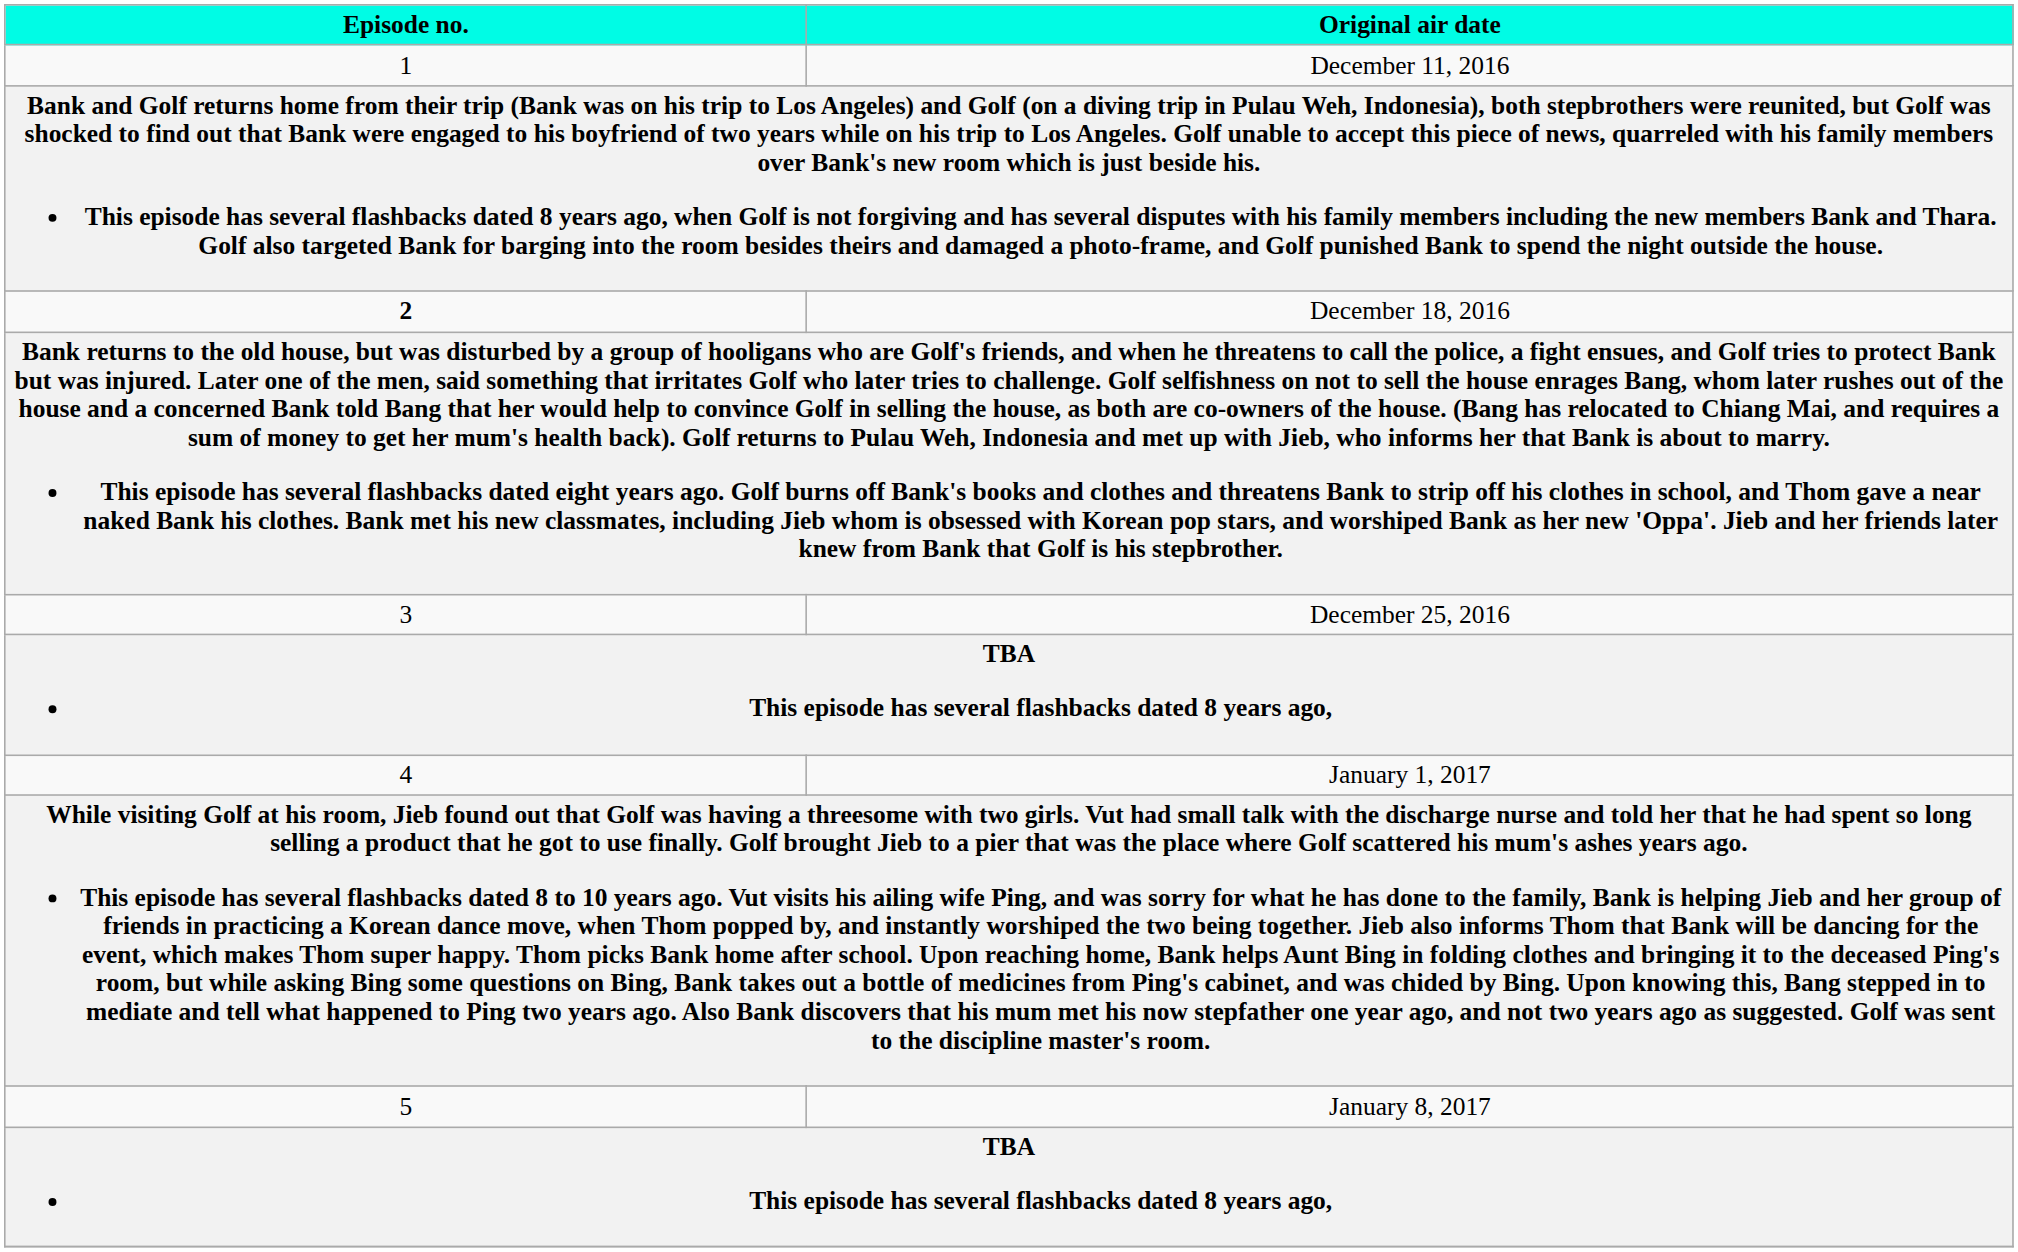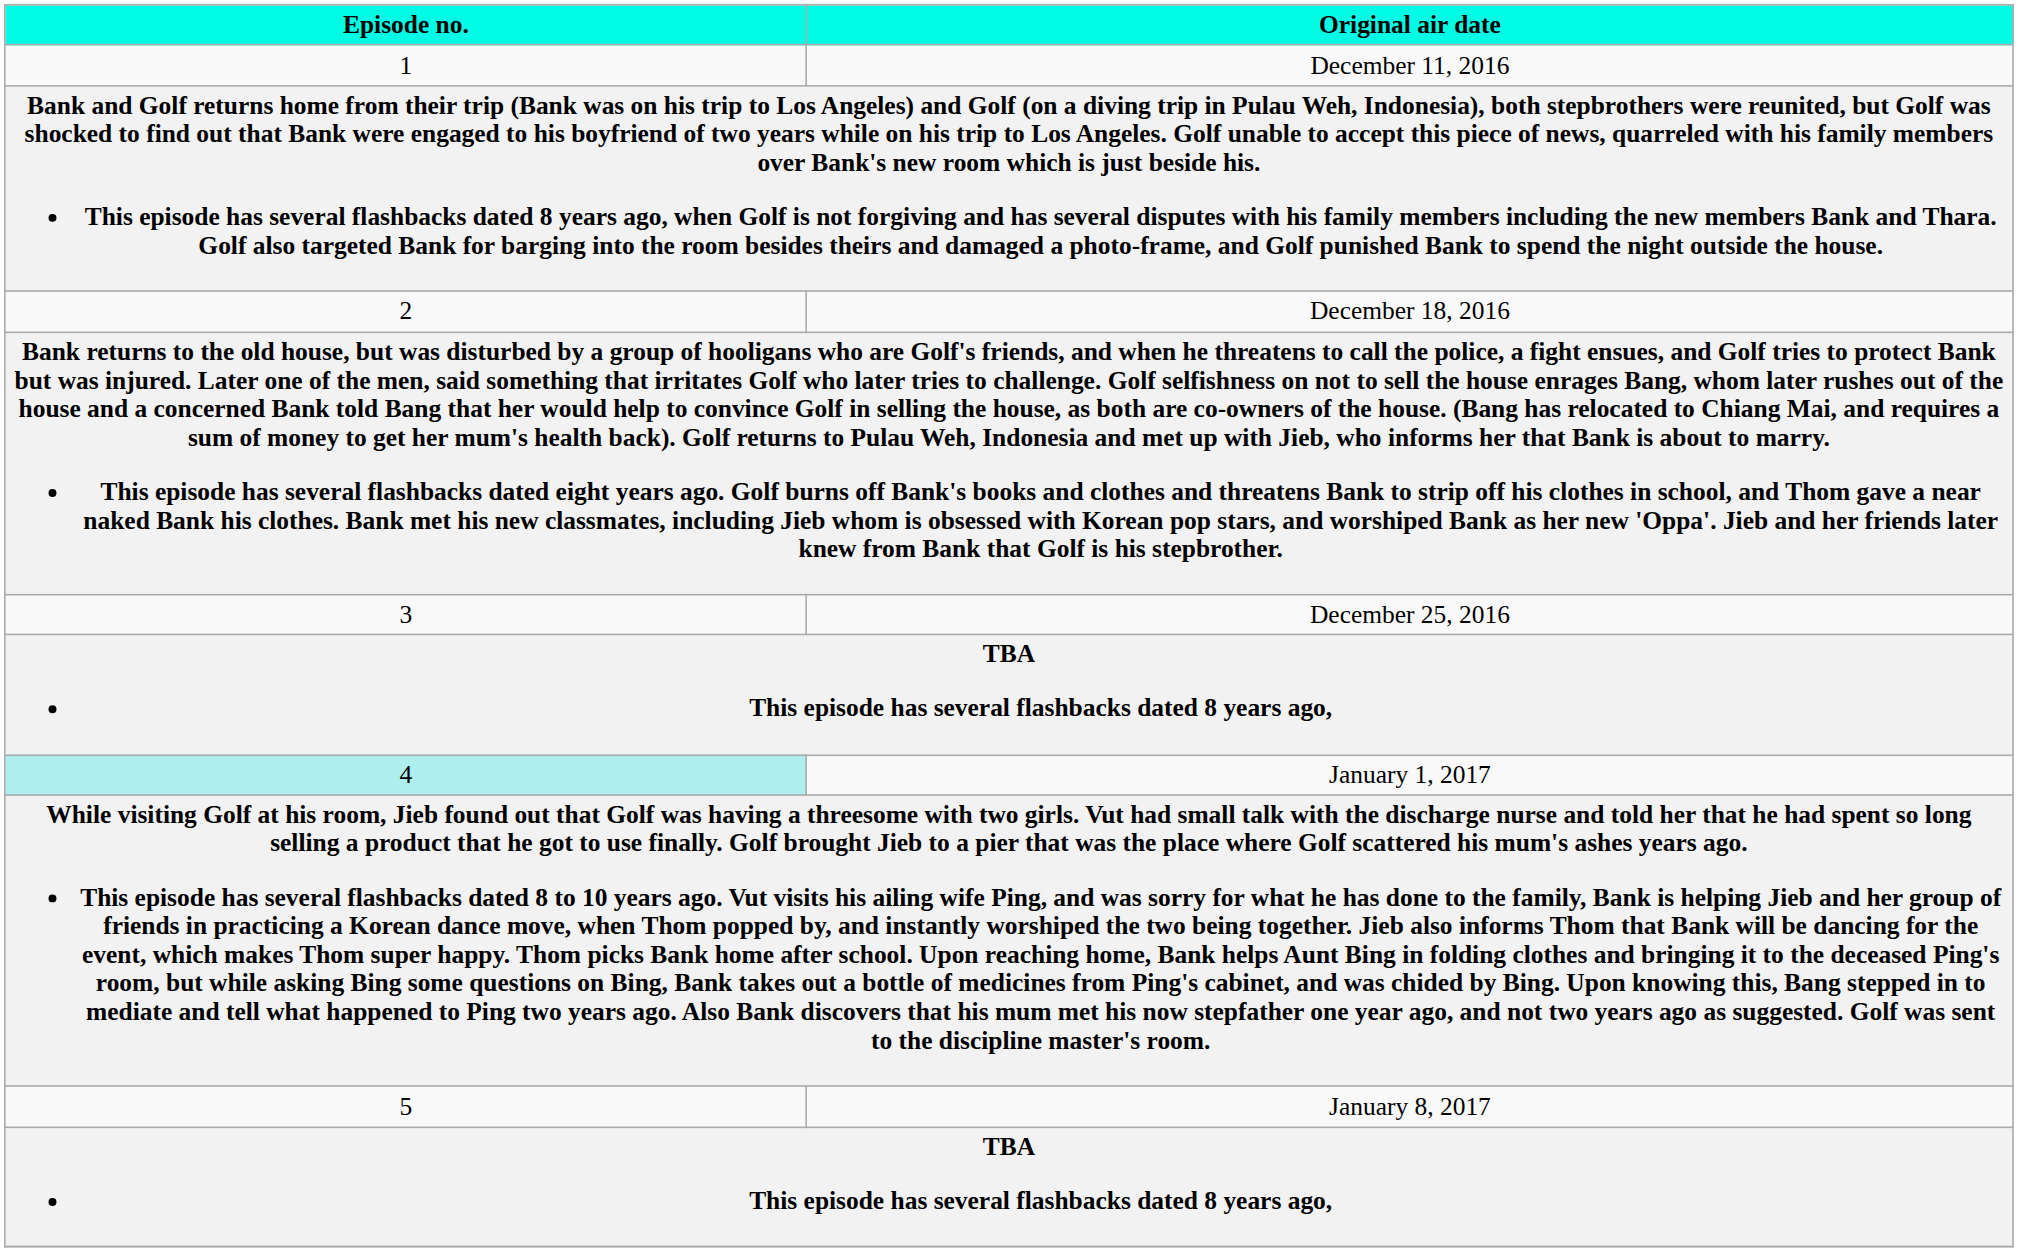(406, 311) bold -> (406, 311) normal
(406, 774) no background -> (406, 774) paleturquoise background
